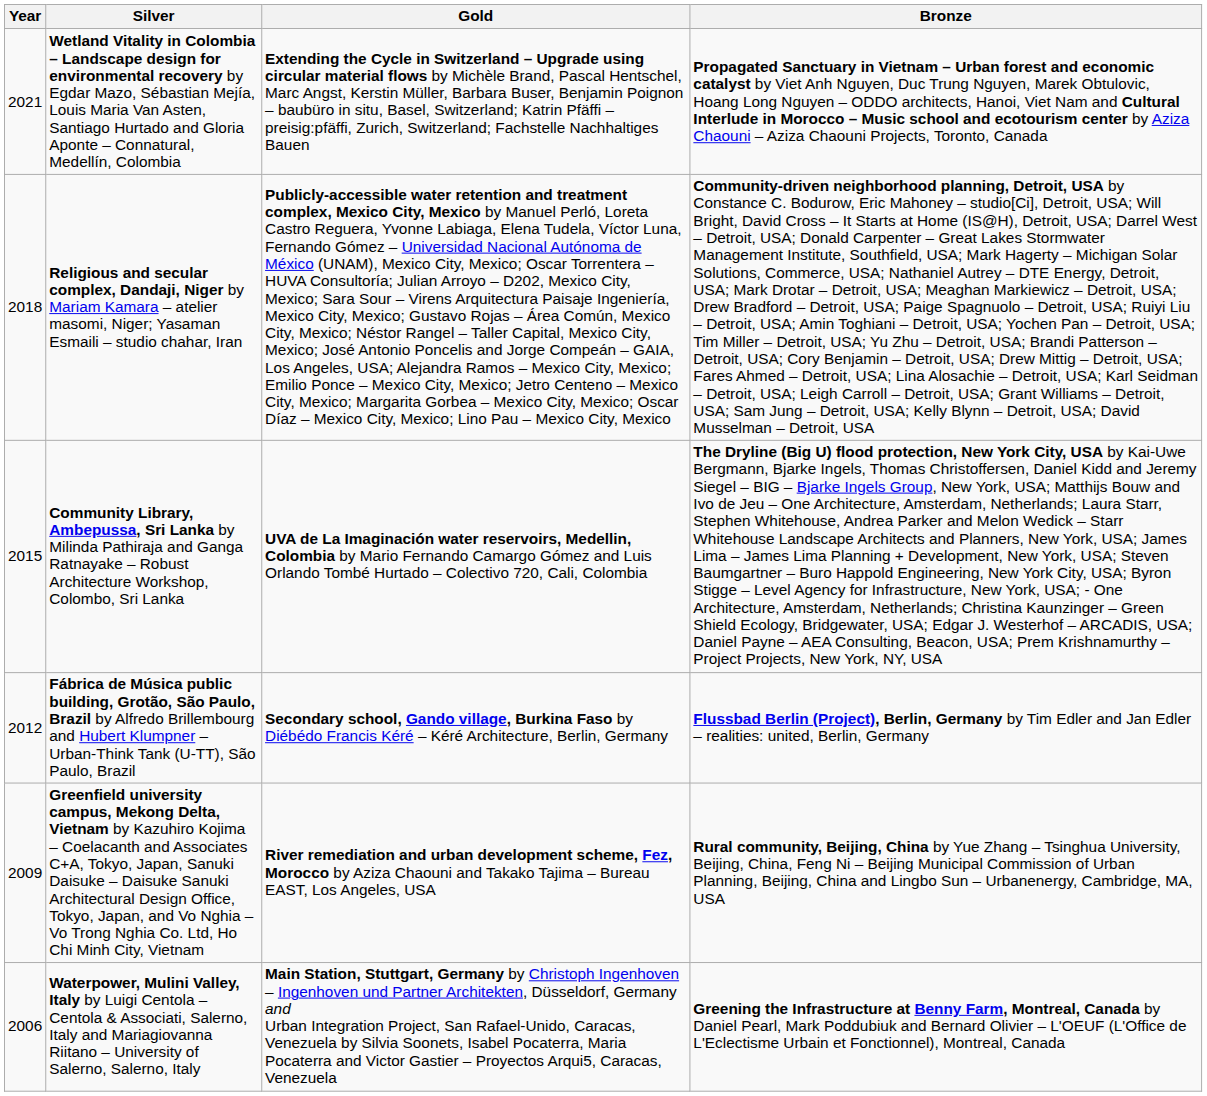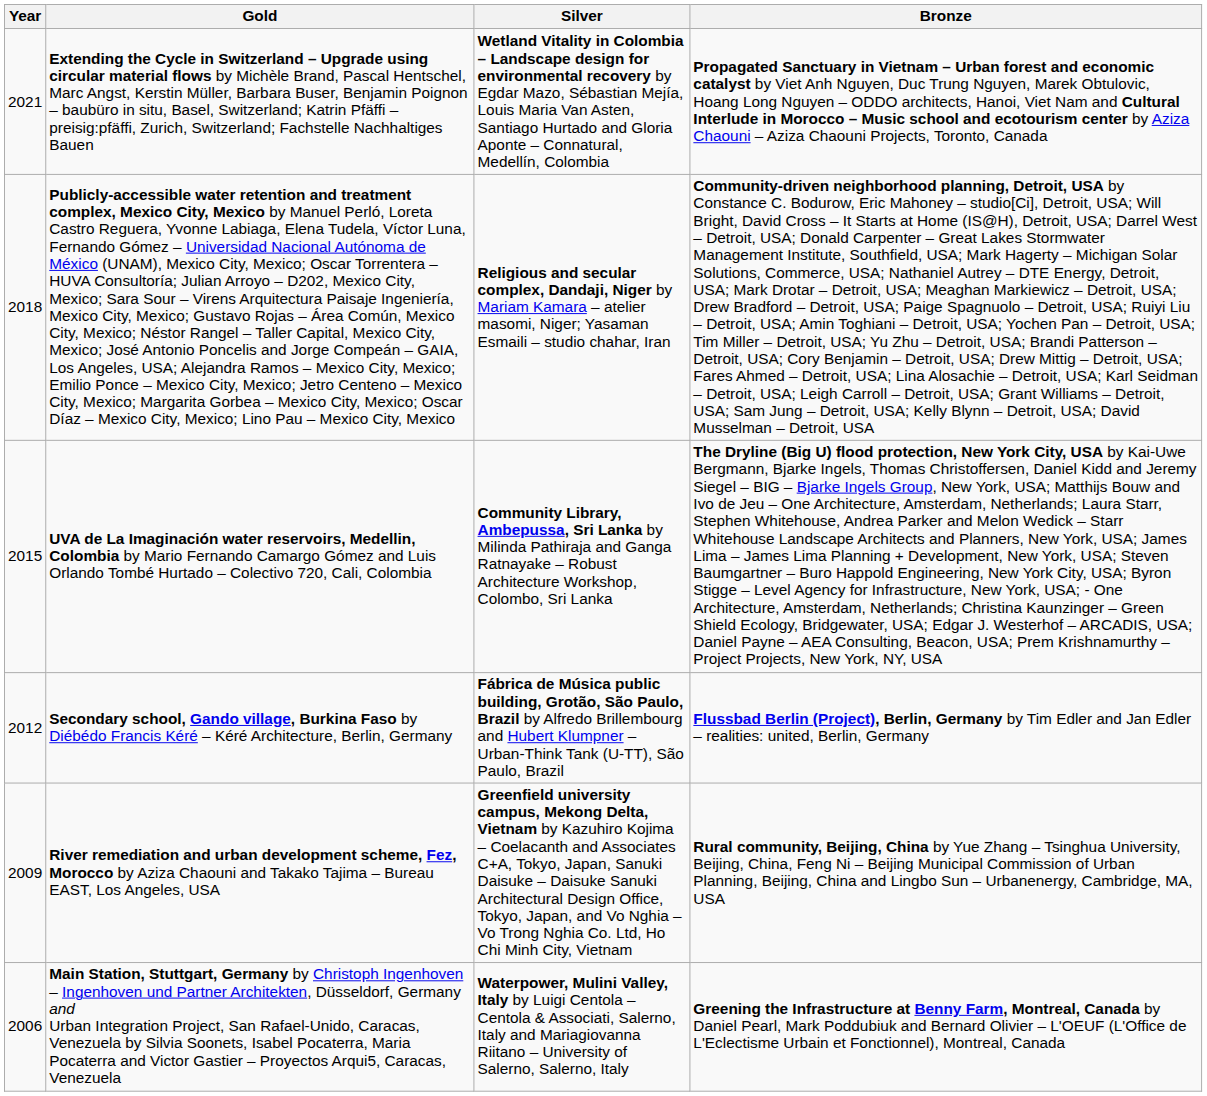columns swapped: (476, 16) <-> (154, 16)
